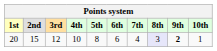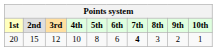(137, 39) normal -> (137, 39) bold
(158, 39) lavender background -> (158, 39) no background
(178, 39) bold -> (178, 39) normal
